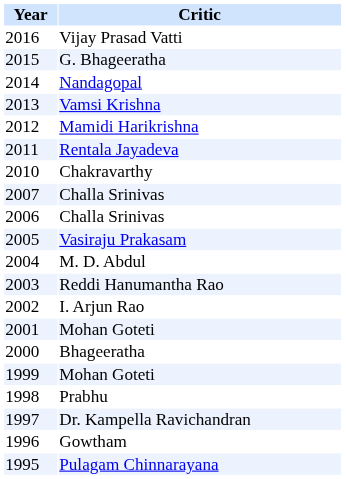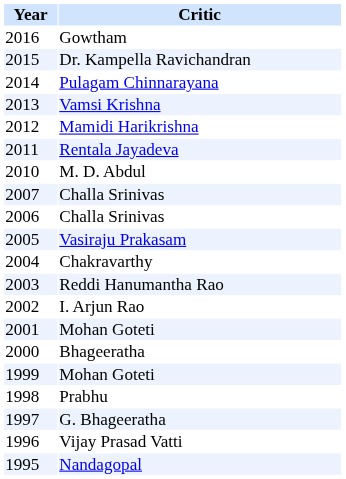(121, 37) Vijay Prasad Vatti -> (93, 37) Gowtham
(113, 59) G. Bhageeratha -> (155, 59) Dr. Kampella Ravichandran
(101, 82) Nandagopal -> (139, 82) Pulagam Chinnarayana
(106, 172) Chakravarthy -> (103, 172) M. D. Abdul
(103, 261) M. D. Abdul -> (106, 261) Chakravarthy
(155, 419) Dr. Kampella Ravichandran -> (113, 419) G. Bhageeratha
(93, 441) Gowtham -> (121, 441) Vijay Prasad Vatti
(139, 464) Pulagam Chinnarayana -> (101, 464) Nandagopal
